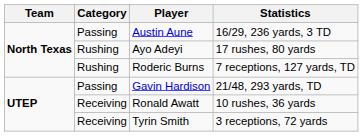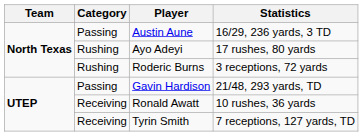(285, 67) 7 receptions, 127 yards, TD -> (272, 67) 3 receptions, 72 yards
(272, 121) 3 receptions, 72 yards -> (285, 121) 7 receptions, 127 yards, TD
